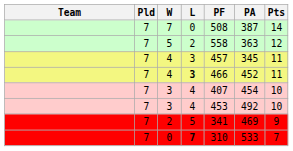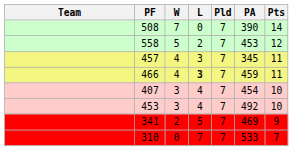columns swapped: (146, 12) <-> (219, 12)
(250, 28) 387 -> (250, 28) 390
(250, 44) 363 -> (250, 44) 453
(250, 75) 452 -> (250, 75) 459
(192, 138) bold -> (200, 138) normal
